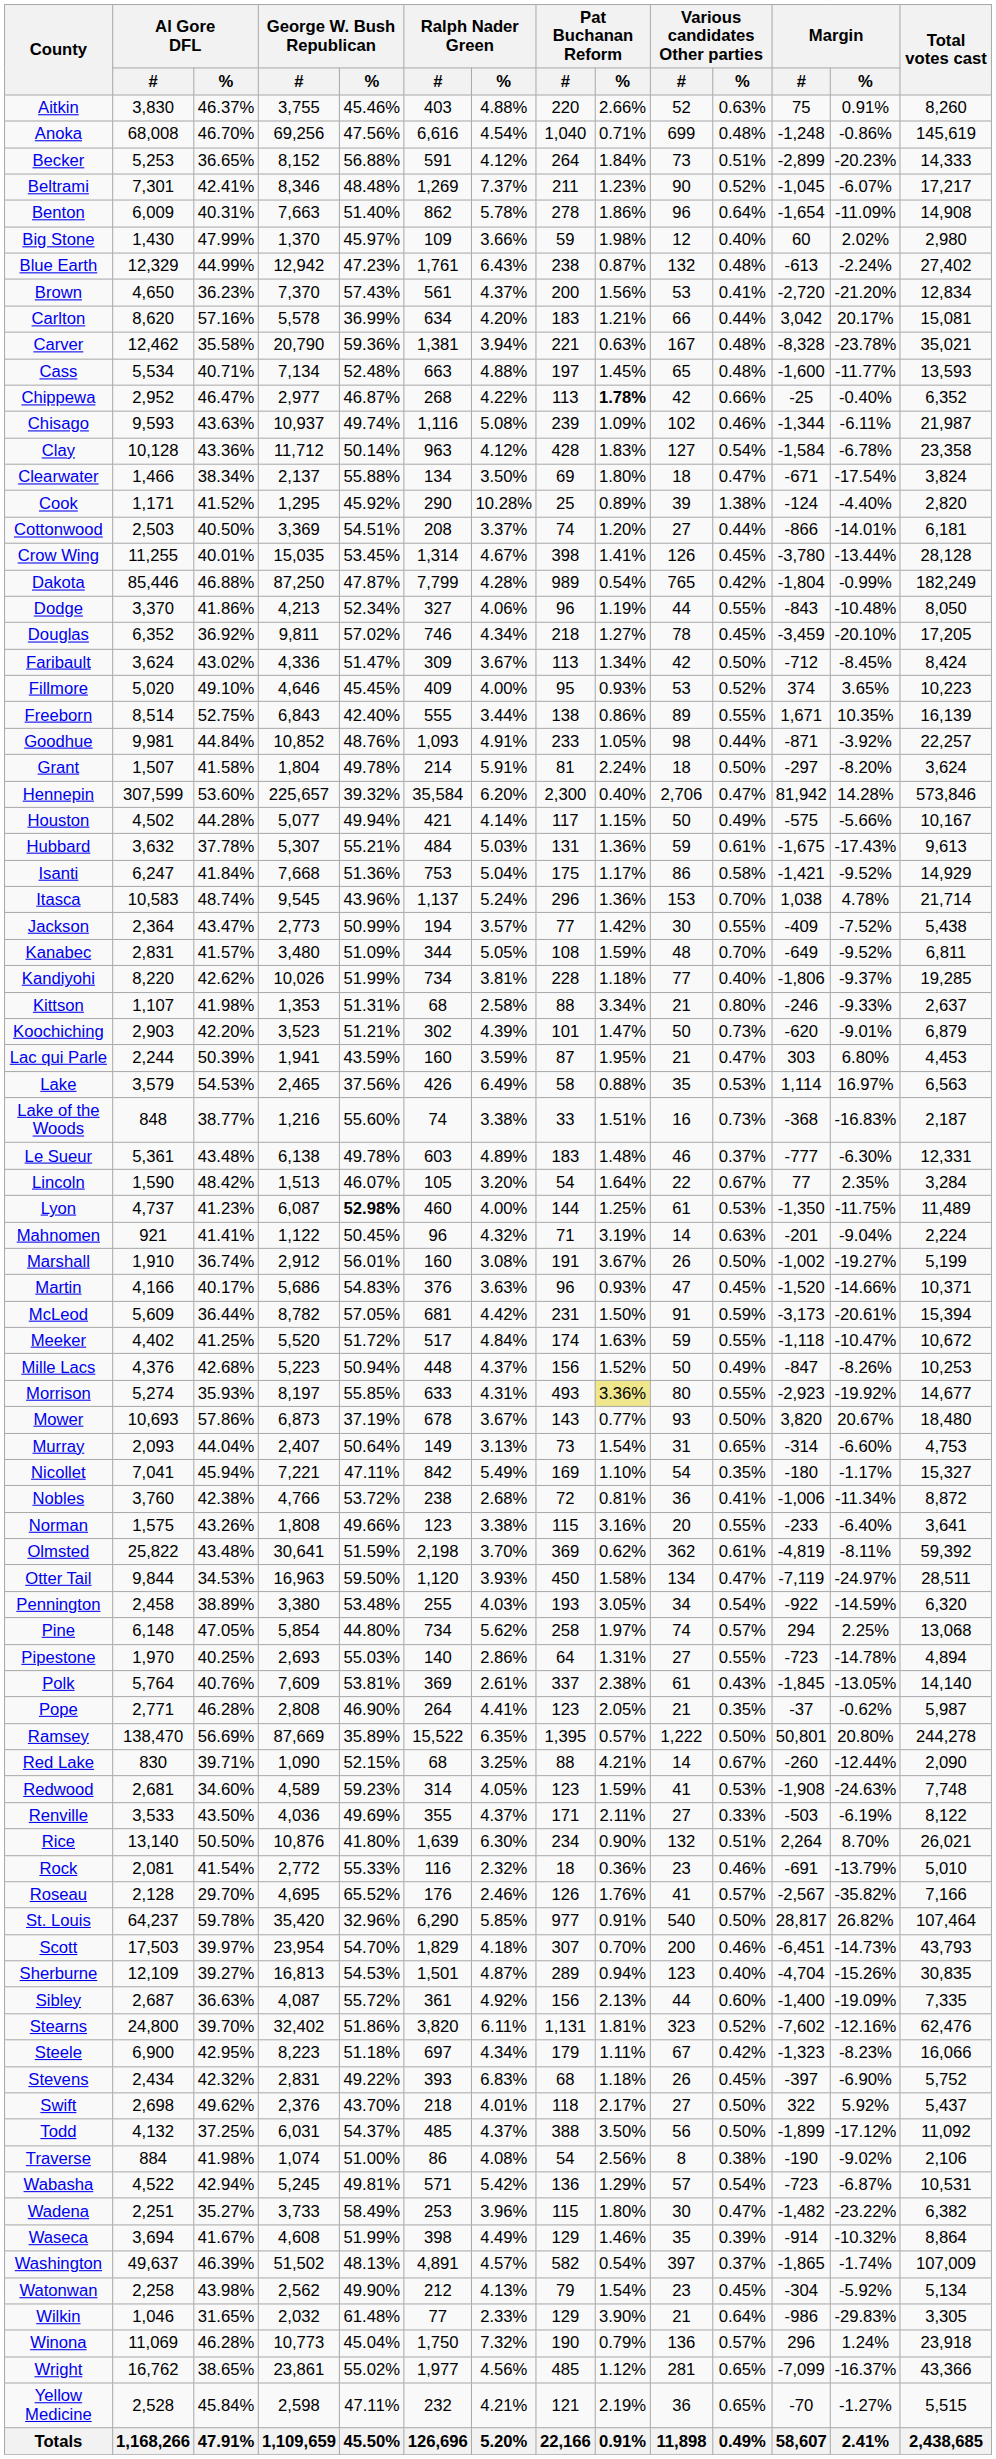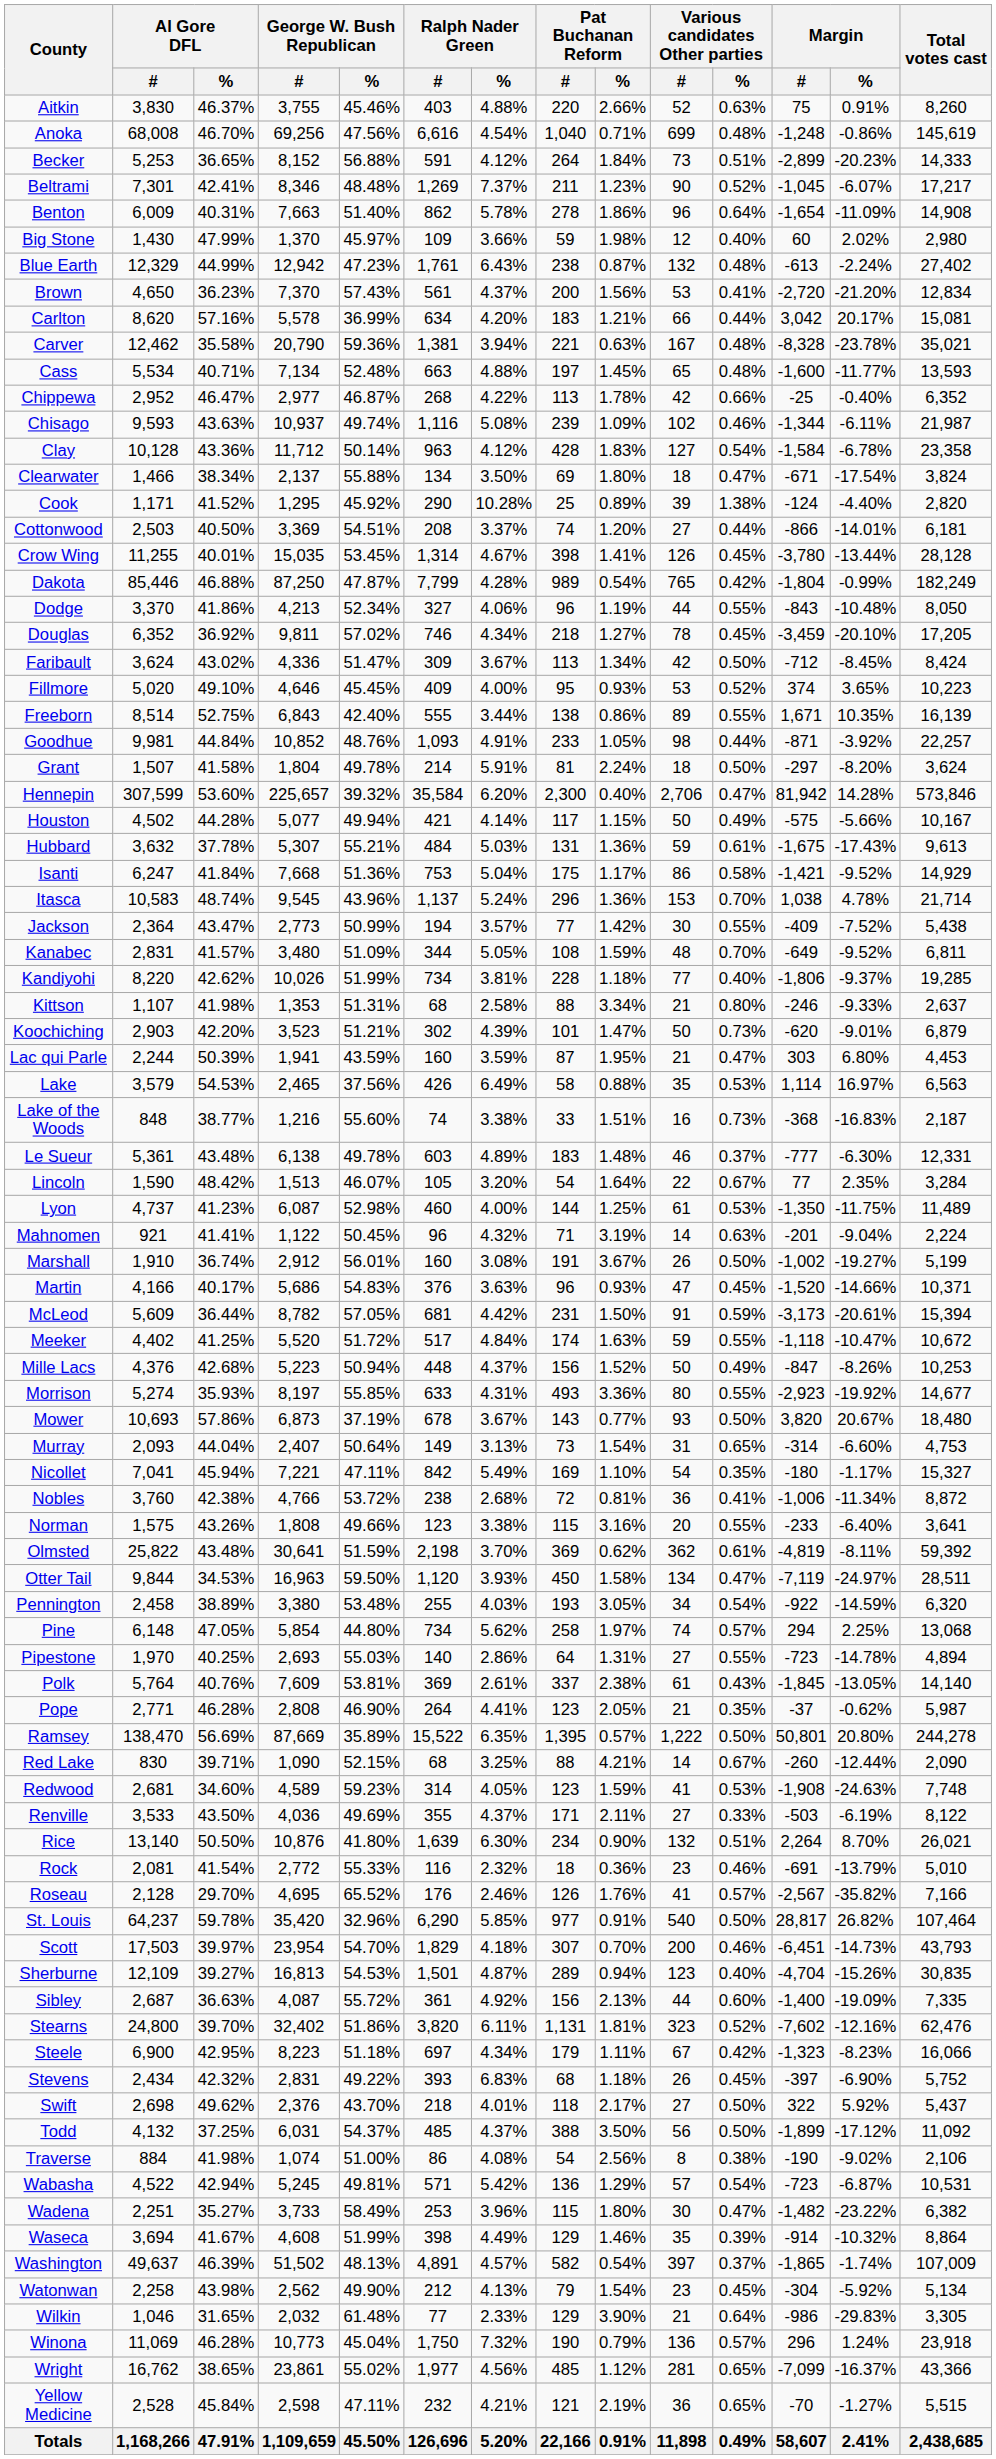(623, 398) bold -> (623, 398) normal
(372, 1208) bold -> (372, 1208) normal
(623, 1393) khaki background -> (623, 1393) no background
